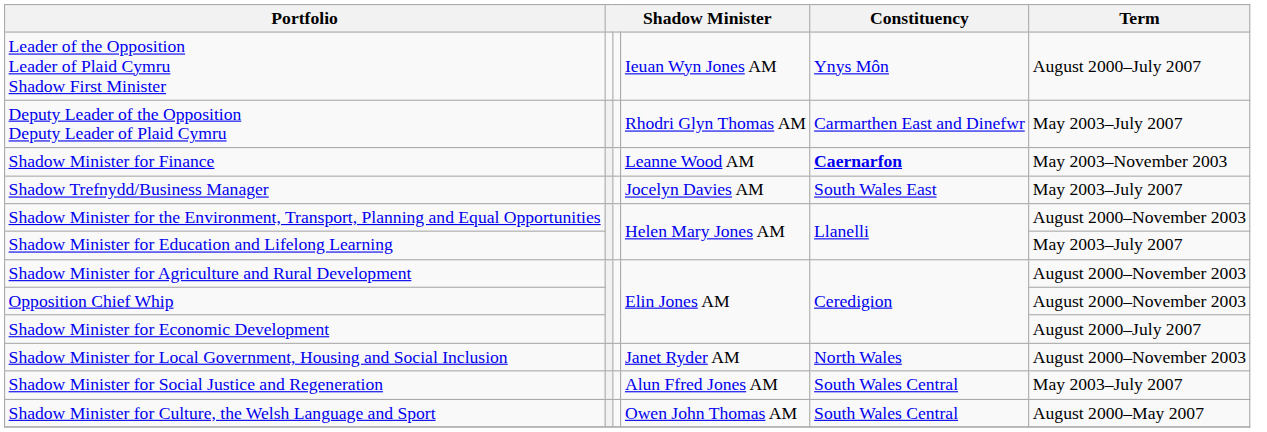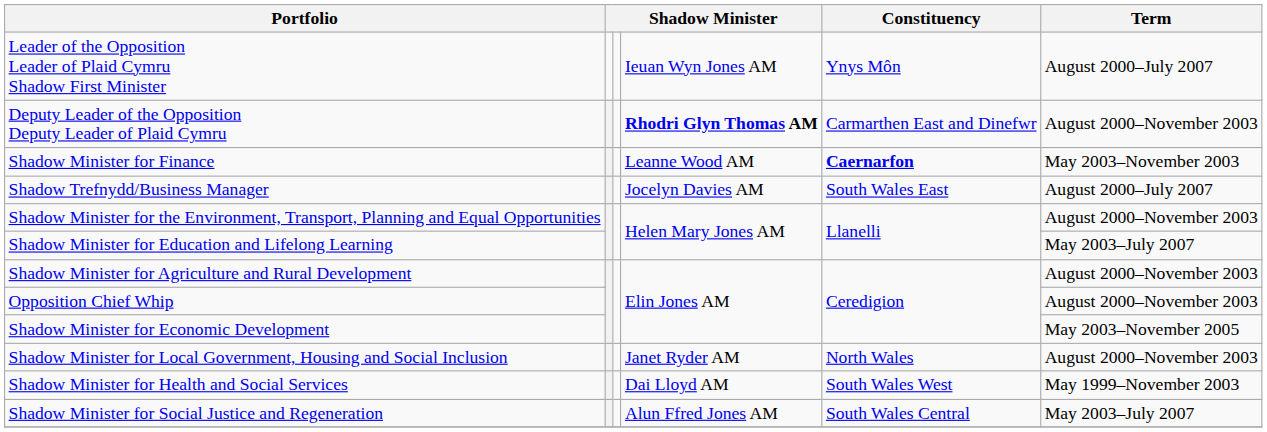(715, 123) normal -> (721, 123) bold
(1108, 123) May 2003–July 2007 -> (1151, 123) August 2000–November 2003
(1108, 189) May 2003–July 2007 -> (1129, 189) August 2000–July 2007
(1117, 329) August 2000–July 2007 -> (1142, 329) May 2003–November 2005
+ row: (178, 384)
- row: (222, 412)
